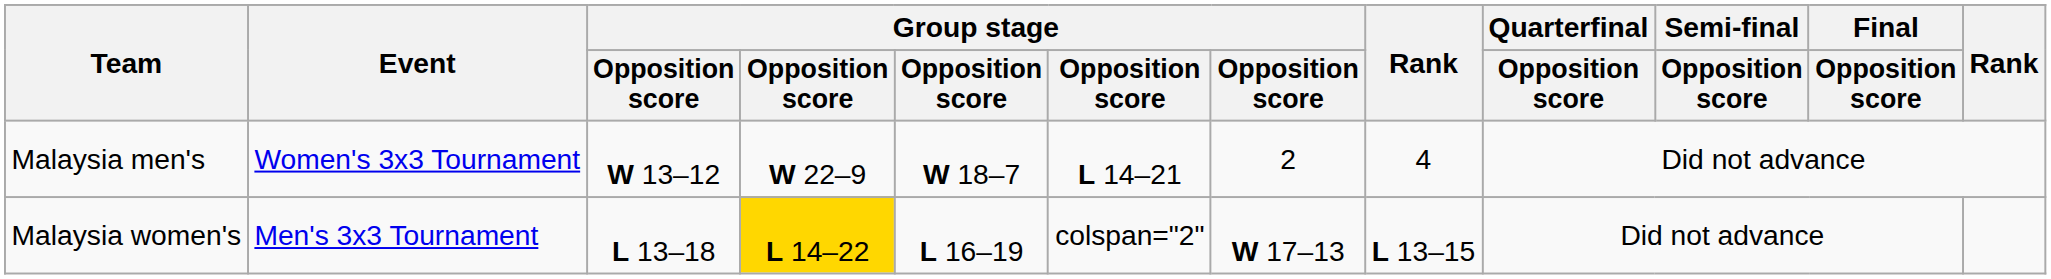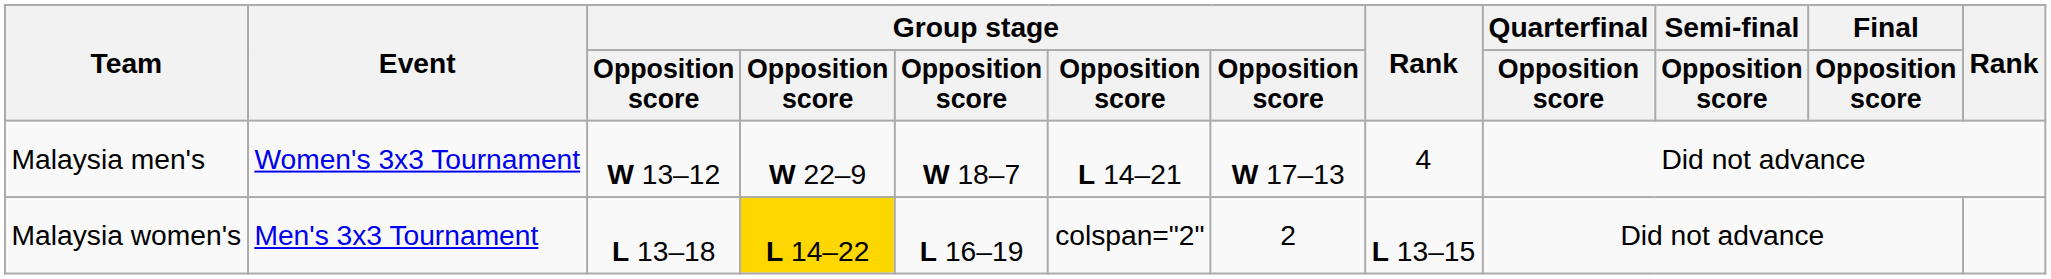(1288, 159) 2 -> (1288, 175) W 17–13
(1288, 251) W 17–13 -> (1288, 235) 2
